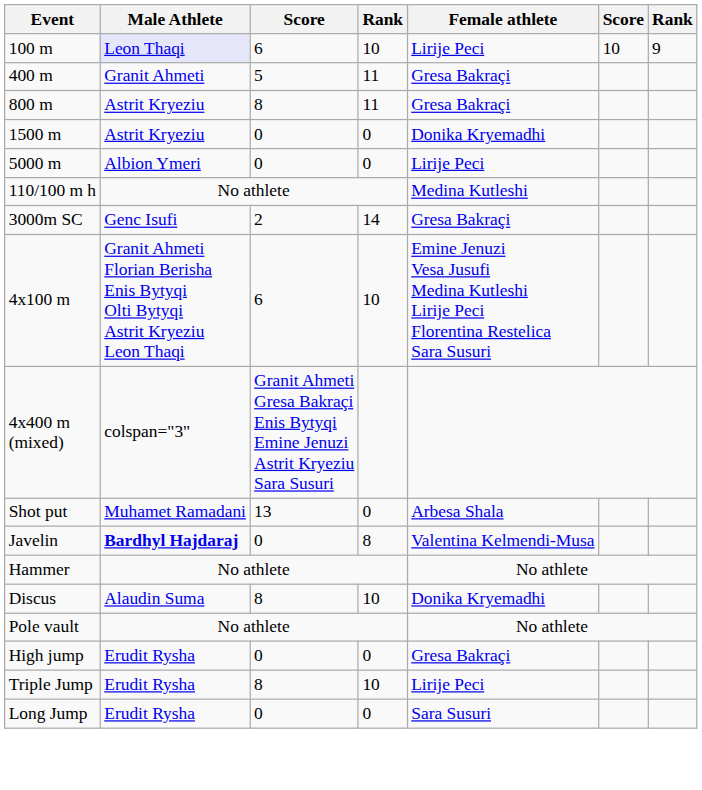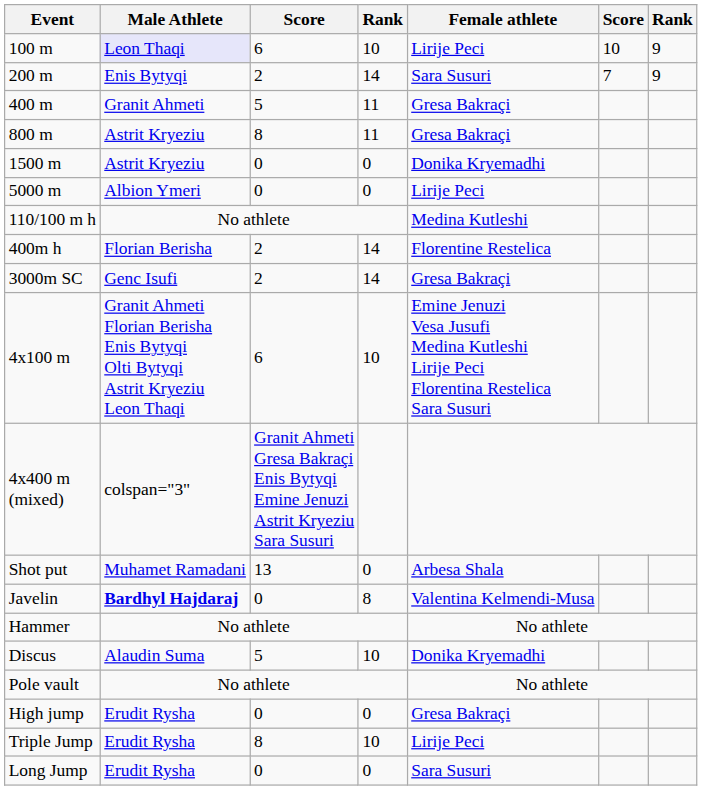+ row: (31, 76)
+ row: (35, 249)
(258, 598) 8 -> (258, 656) 5
